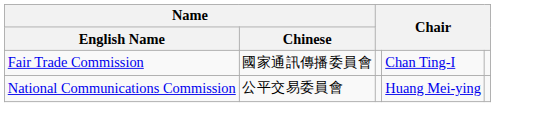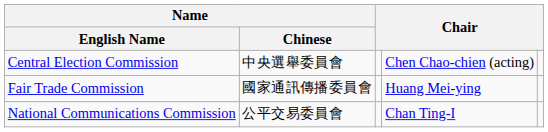+ row: (93, 62)
(420, 62) Chan Ting-I -> (433, 88) Huang Mei-ying
(433, 88) Huang Mei-ying -> (420, 114) Chan Ting-I
